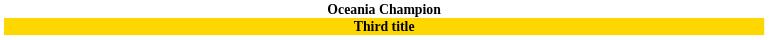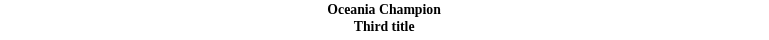(384, 26) gold background -> (384, 26) no background
